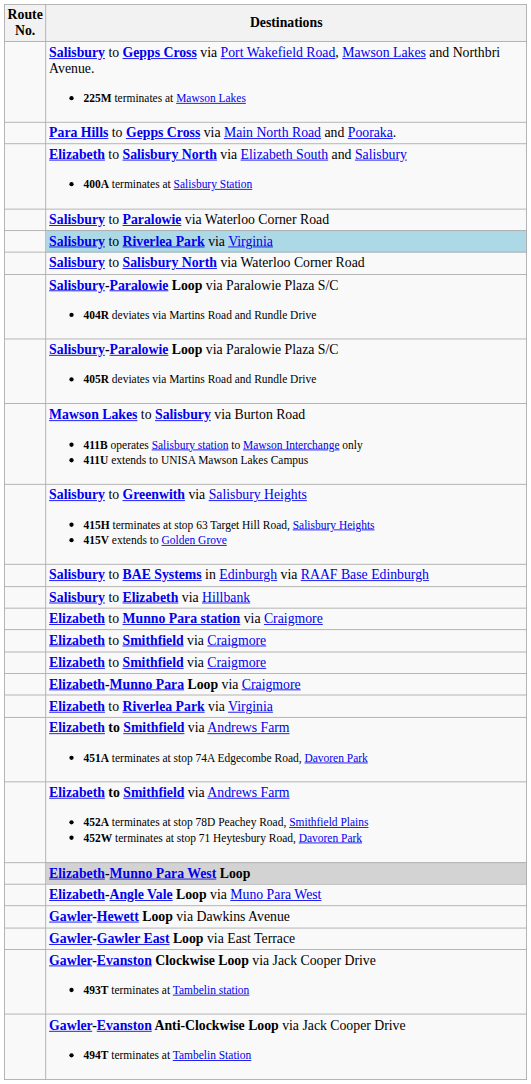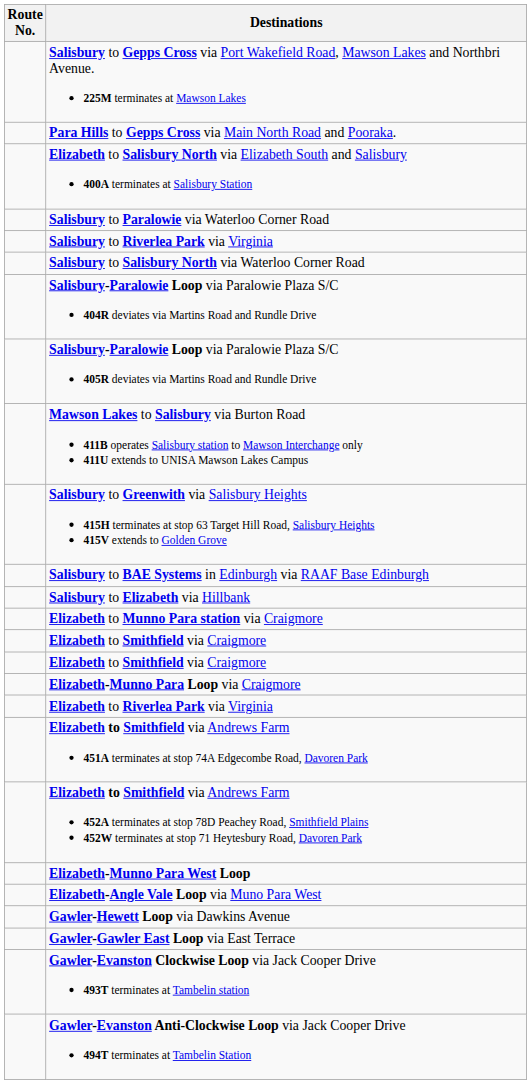(161, 241) lightblue background -> (161, 241) no background
(150, 873) lightgrey background -> (150, 873) no background
